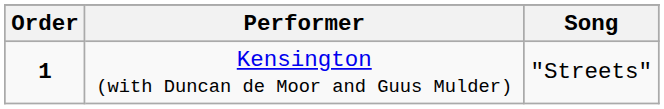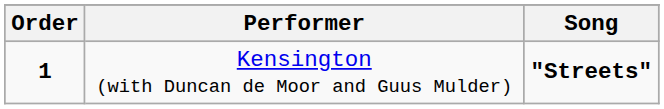(591, 73) normal -> (591, 73) bold
